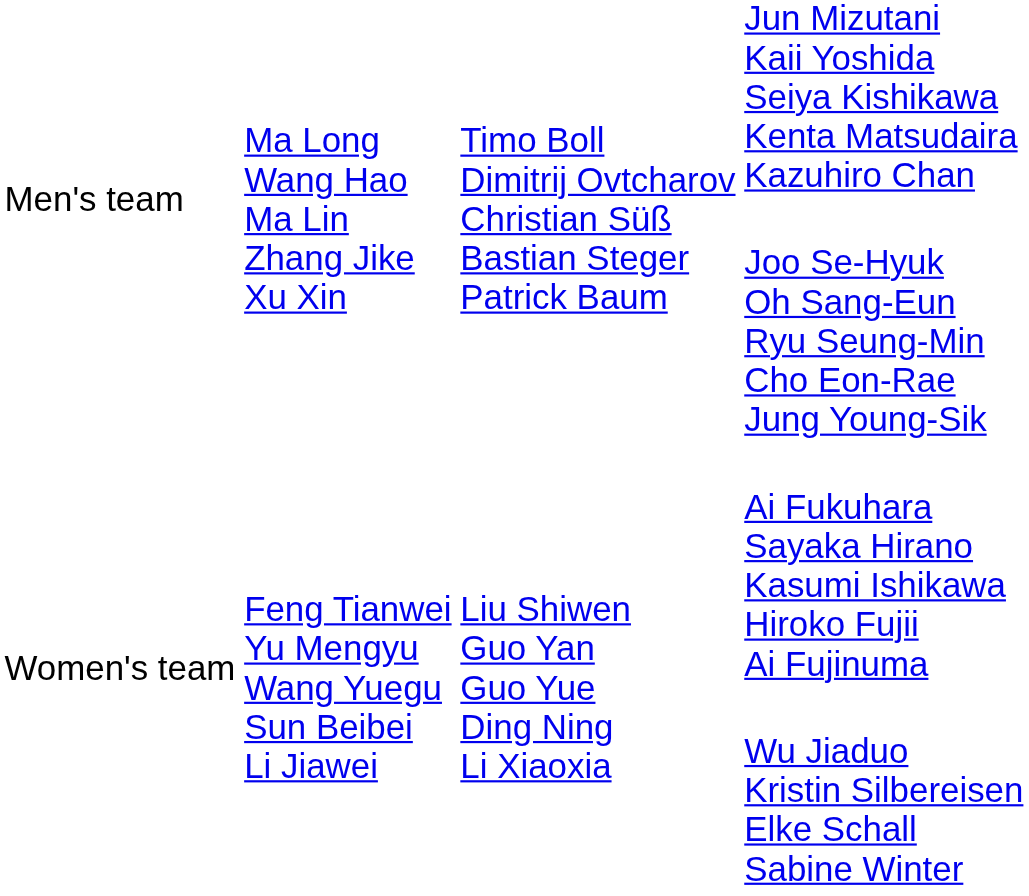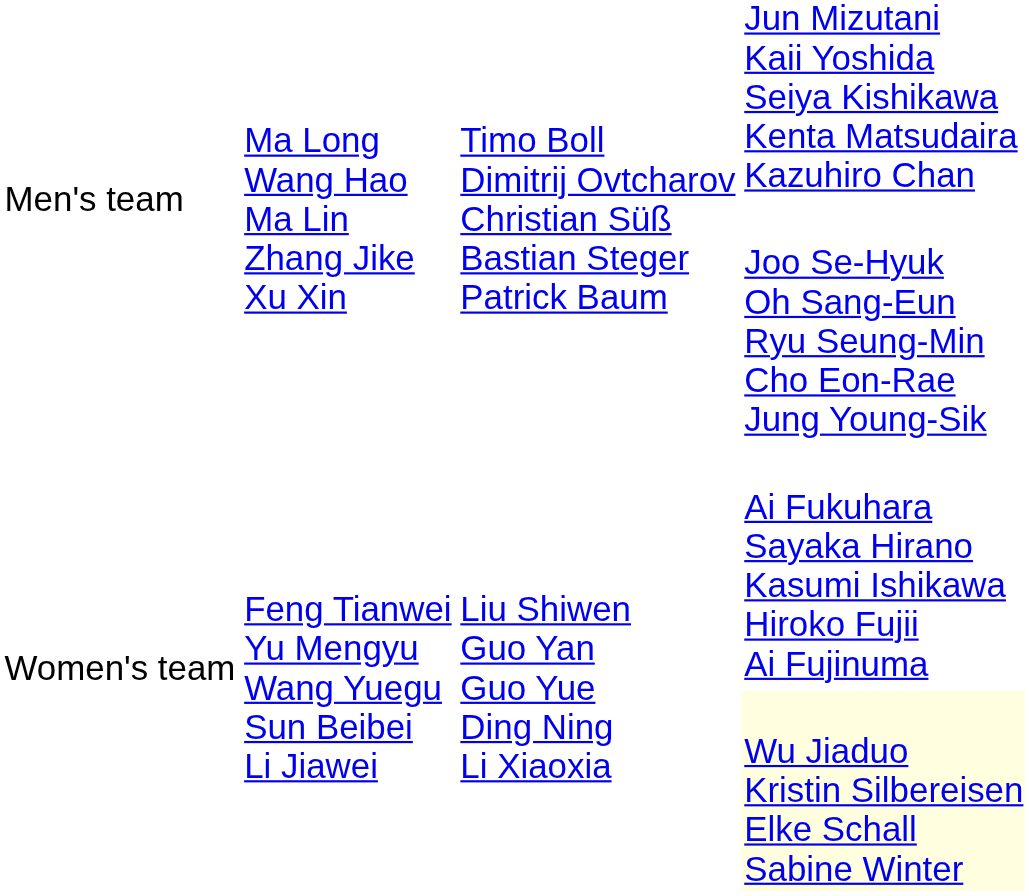(884, 810) no background -> (884, 810) lightyellow background
